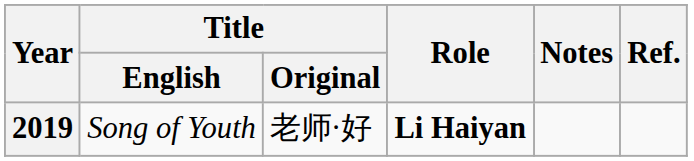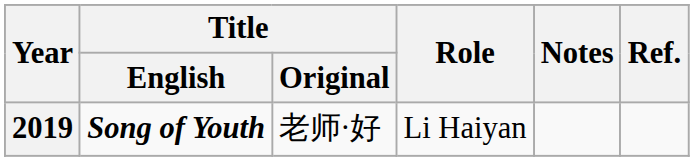(172, 128) normal -> (176, 128) bold
(460, 128) bold -> (465, 128) normal
